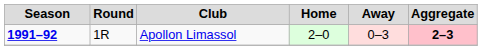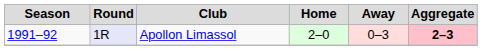(32, 34) bold -> (32, 34) normal
(101, 34) no background -> (101, 34) lavender background
